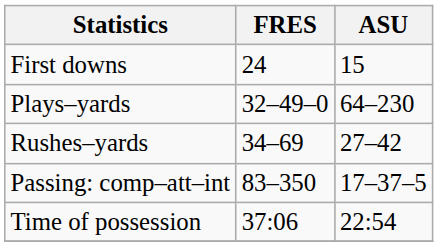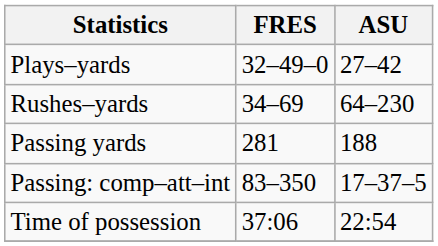- row: (69, 64)
(377, 103) 64–230 -> (371, 64) 27–42
(371, 142) 27–42 -> (377, 103) 64–230
+ row: (78, 142)
